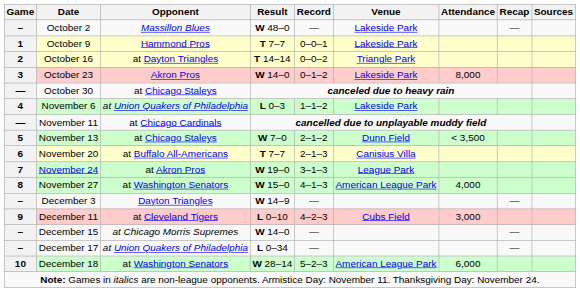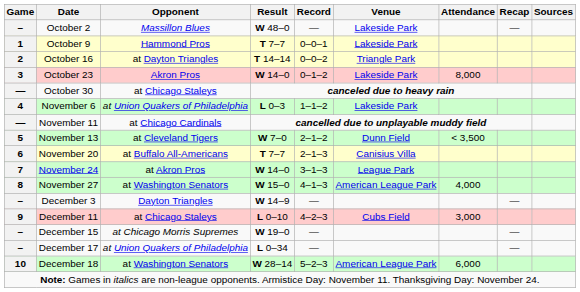(175, 138) at Chicago Staleys -> (175, 138) at Cleveland Tigers
(272, 169) W 19–0 -> (272, 169) W 14–0
(175, 216) at Cleveland Tigers -> (175, 216) at Chicago Staleys
(272, 232) W 14–0 -> (272, 232) W 19–0
